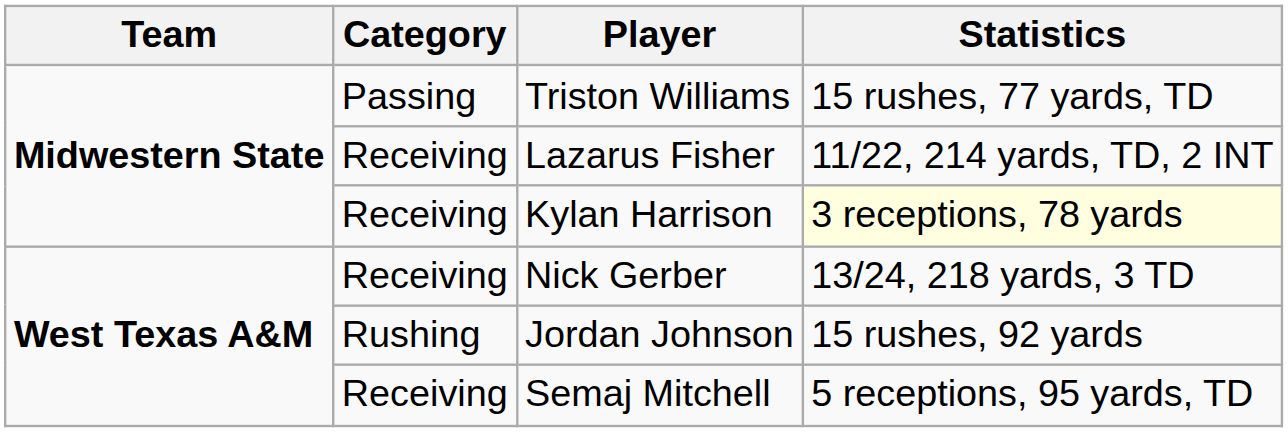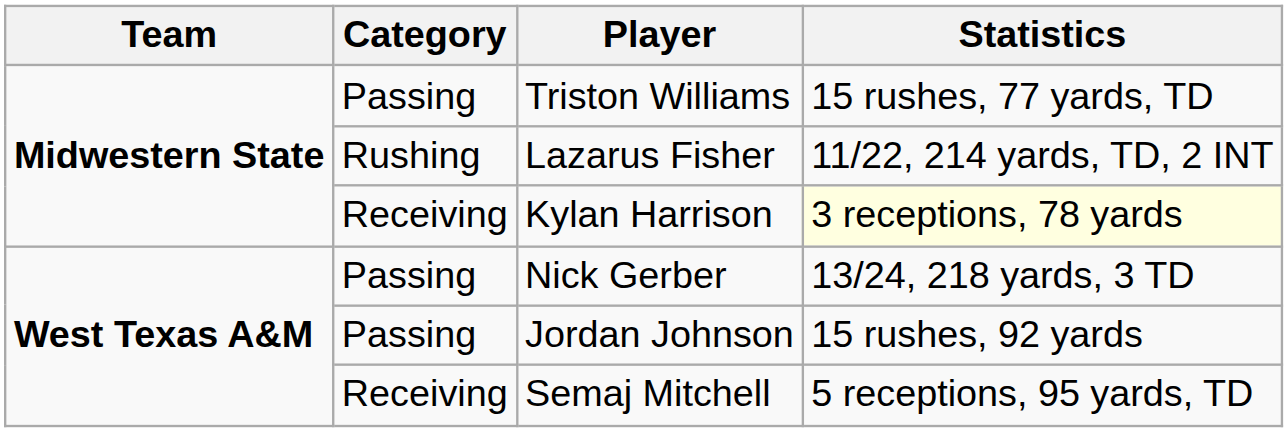(425, 154) Receiving -> (411, 154) Rushing
(425, 274) Receiving -> (409, 274) Passing
(411, 334) Rushing -> (409, 334) Passing
